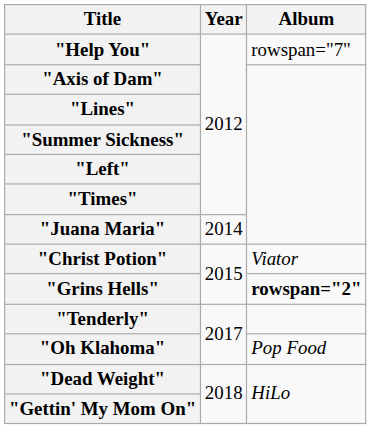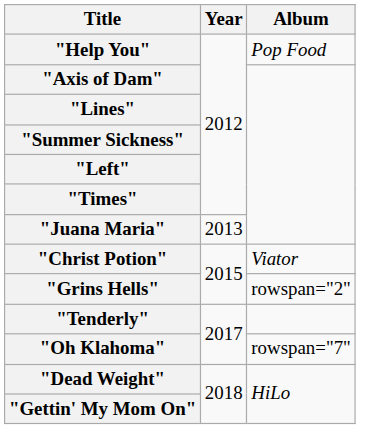(301, 49) rowspan="7" -> (289, 49) Pop Food
(224, 229) 2014 -> (224, 229) 2013
(306, 288) bold -> (301, 288) normal
(289, 348) Pop Food -> (301, 348) rowspan="7"
